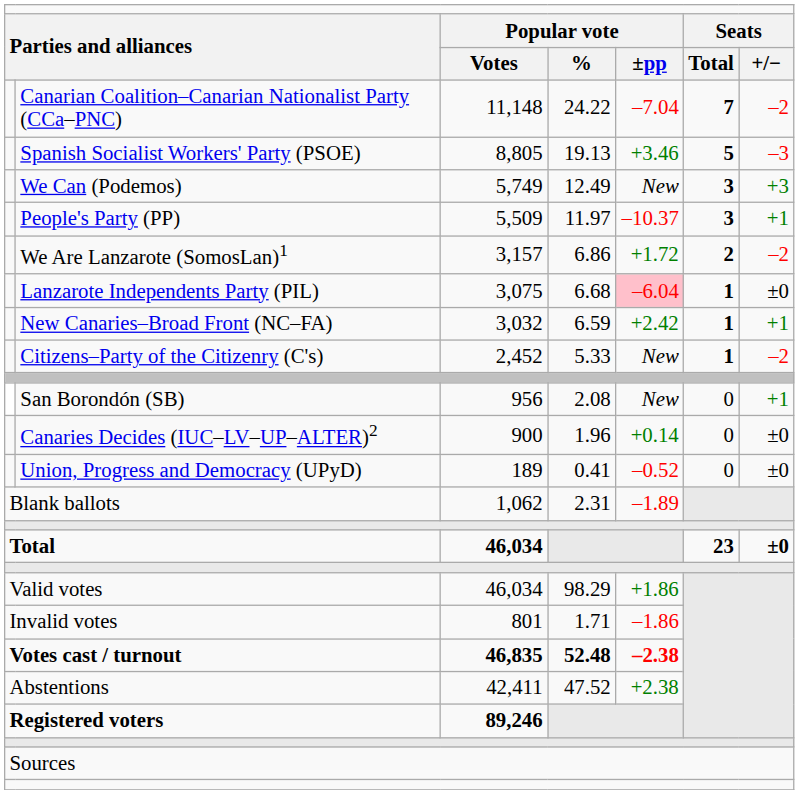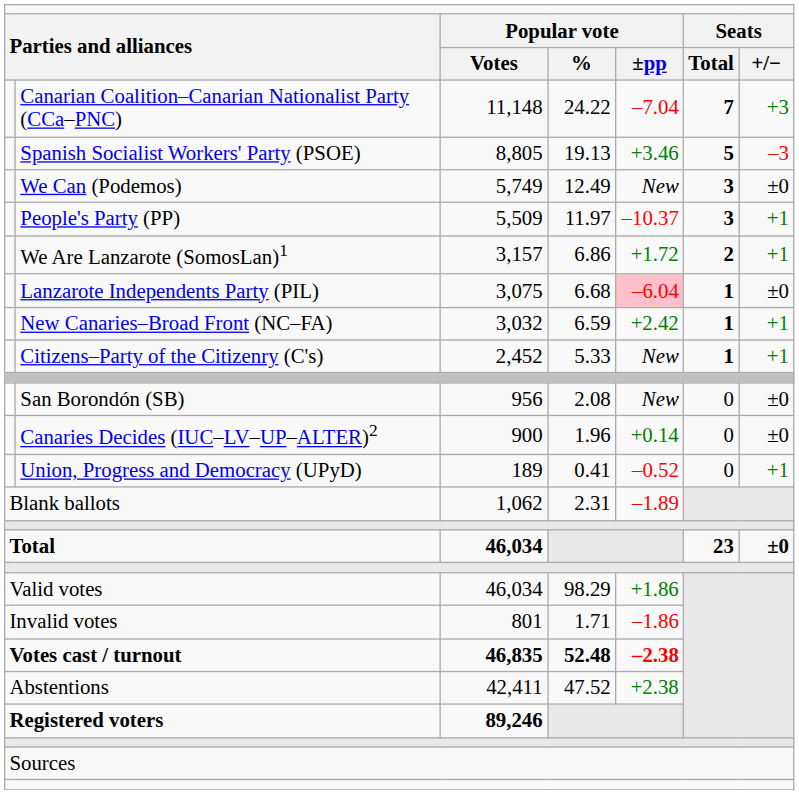(779, 108) –2 -> (778, 108) +3
(778, 185) +3 -> (778, 185) ±0
(779, 254) –2 -> (778, 254) +1
(779, 356) –2 -> (778, 356) +1
(778, 399) +1 -> (778, 399) ±0
(778, 470) ±0 -> (778, 470) +1
